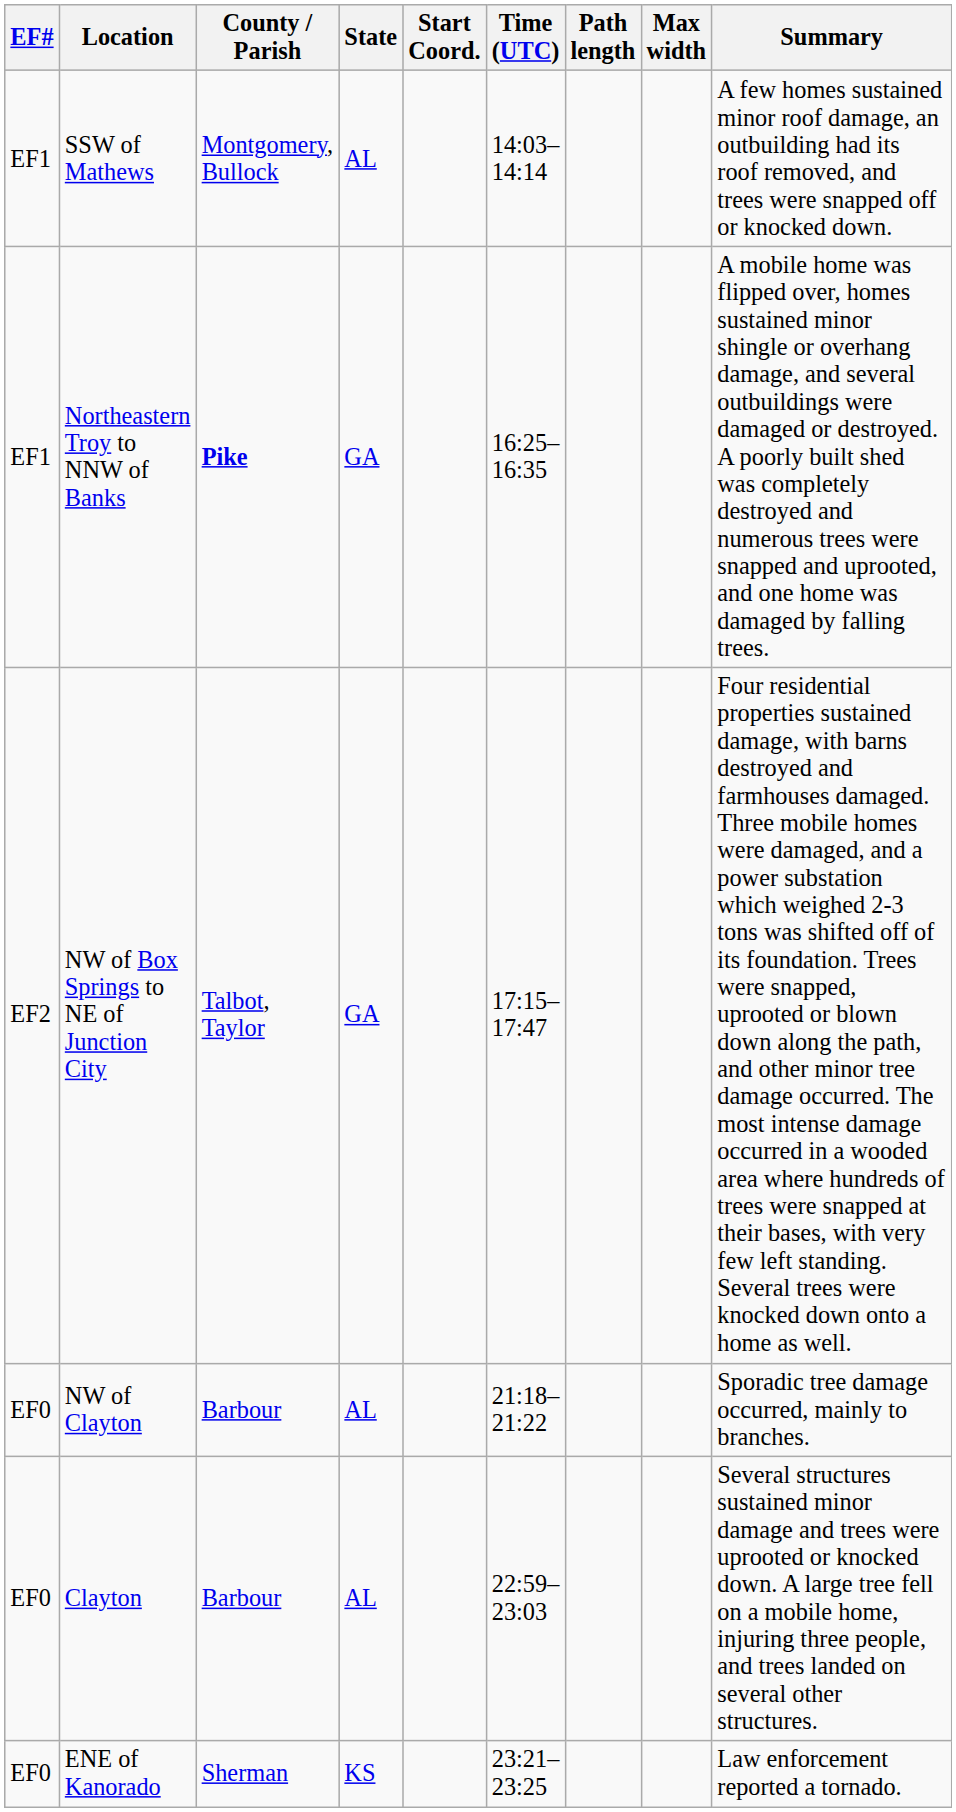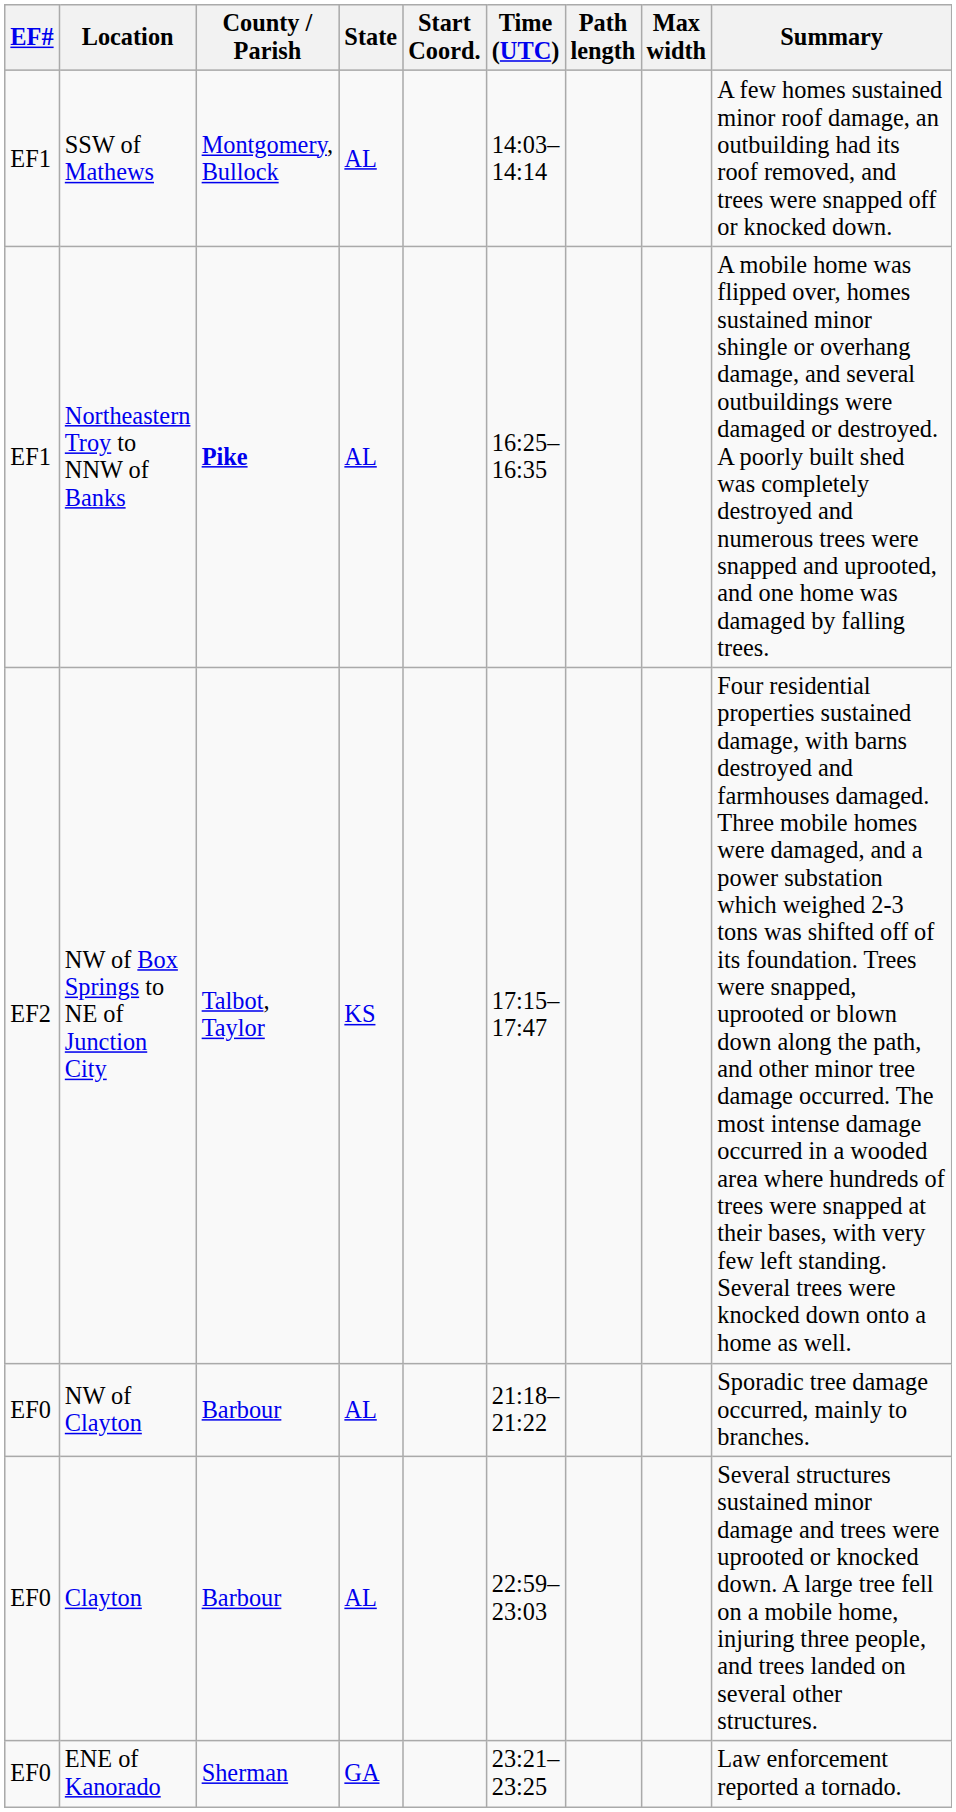(362, 456) GA -> (361, 456) AL
(362, 1015) GA -> (360, 1015) KS
(360, 1773) KS -> (362, 1773) GA
